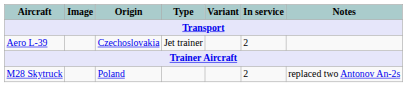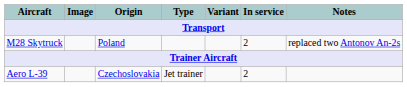rows swapped: (35, 74) <-> (27, 43)
